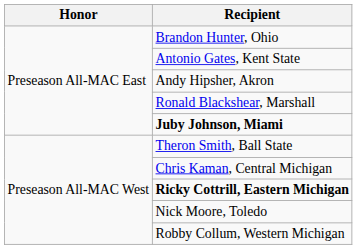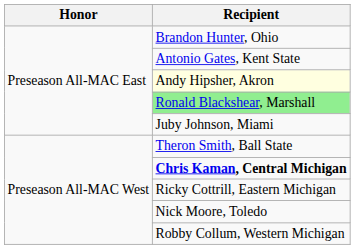(215, 80) no background -> (215, 80) lightyellow background
(235, 102) no background -> (235, 102) lightgreen background
(219, 124) bold -> (215, 124) normal
(244, 168) normal -> (251, 168) bold
(252, 189) bold -> (246, 189) normal
